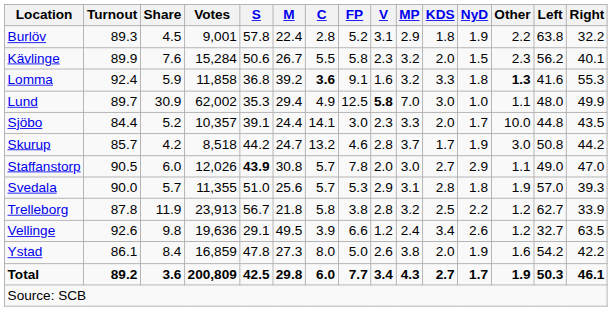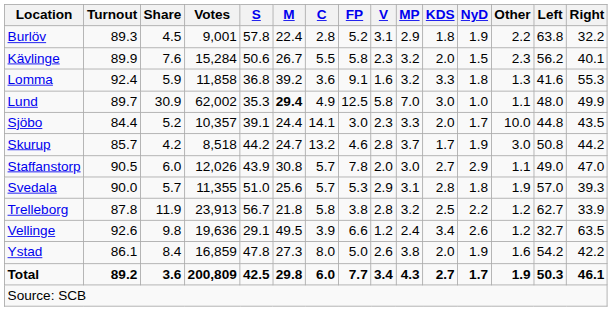(326, 79) bold -> (326, 79) normal
(521, 79) bold -> (521, 79) normal
(289, 101) normal -> (289, 101) bold
(383, 101) bold -> (383, 101) normal
(256, 166) bold -> (256, 166) normal
